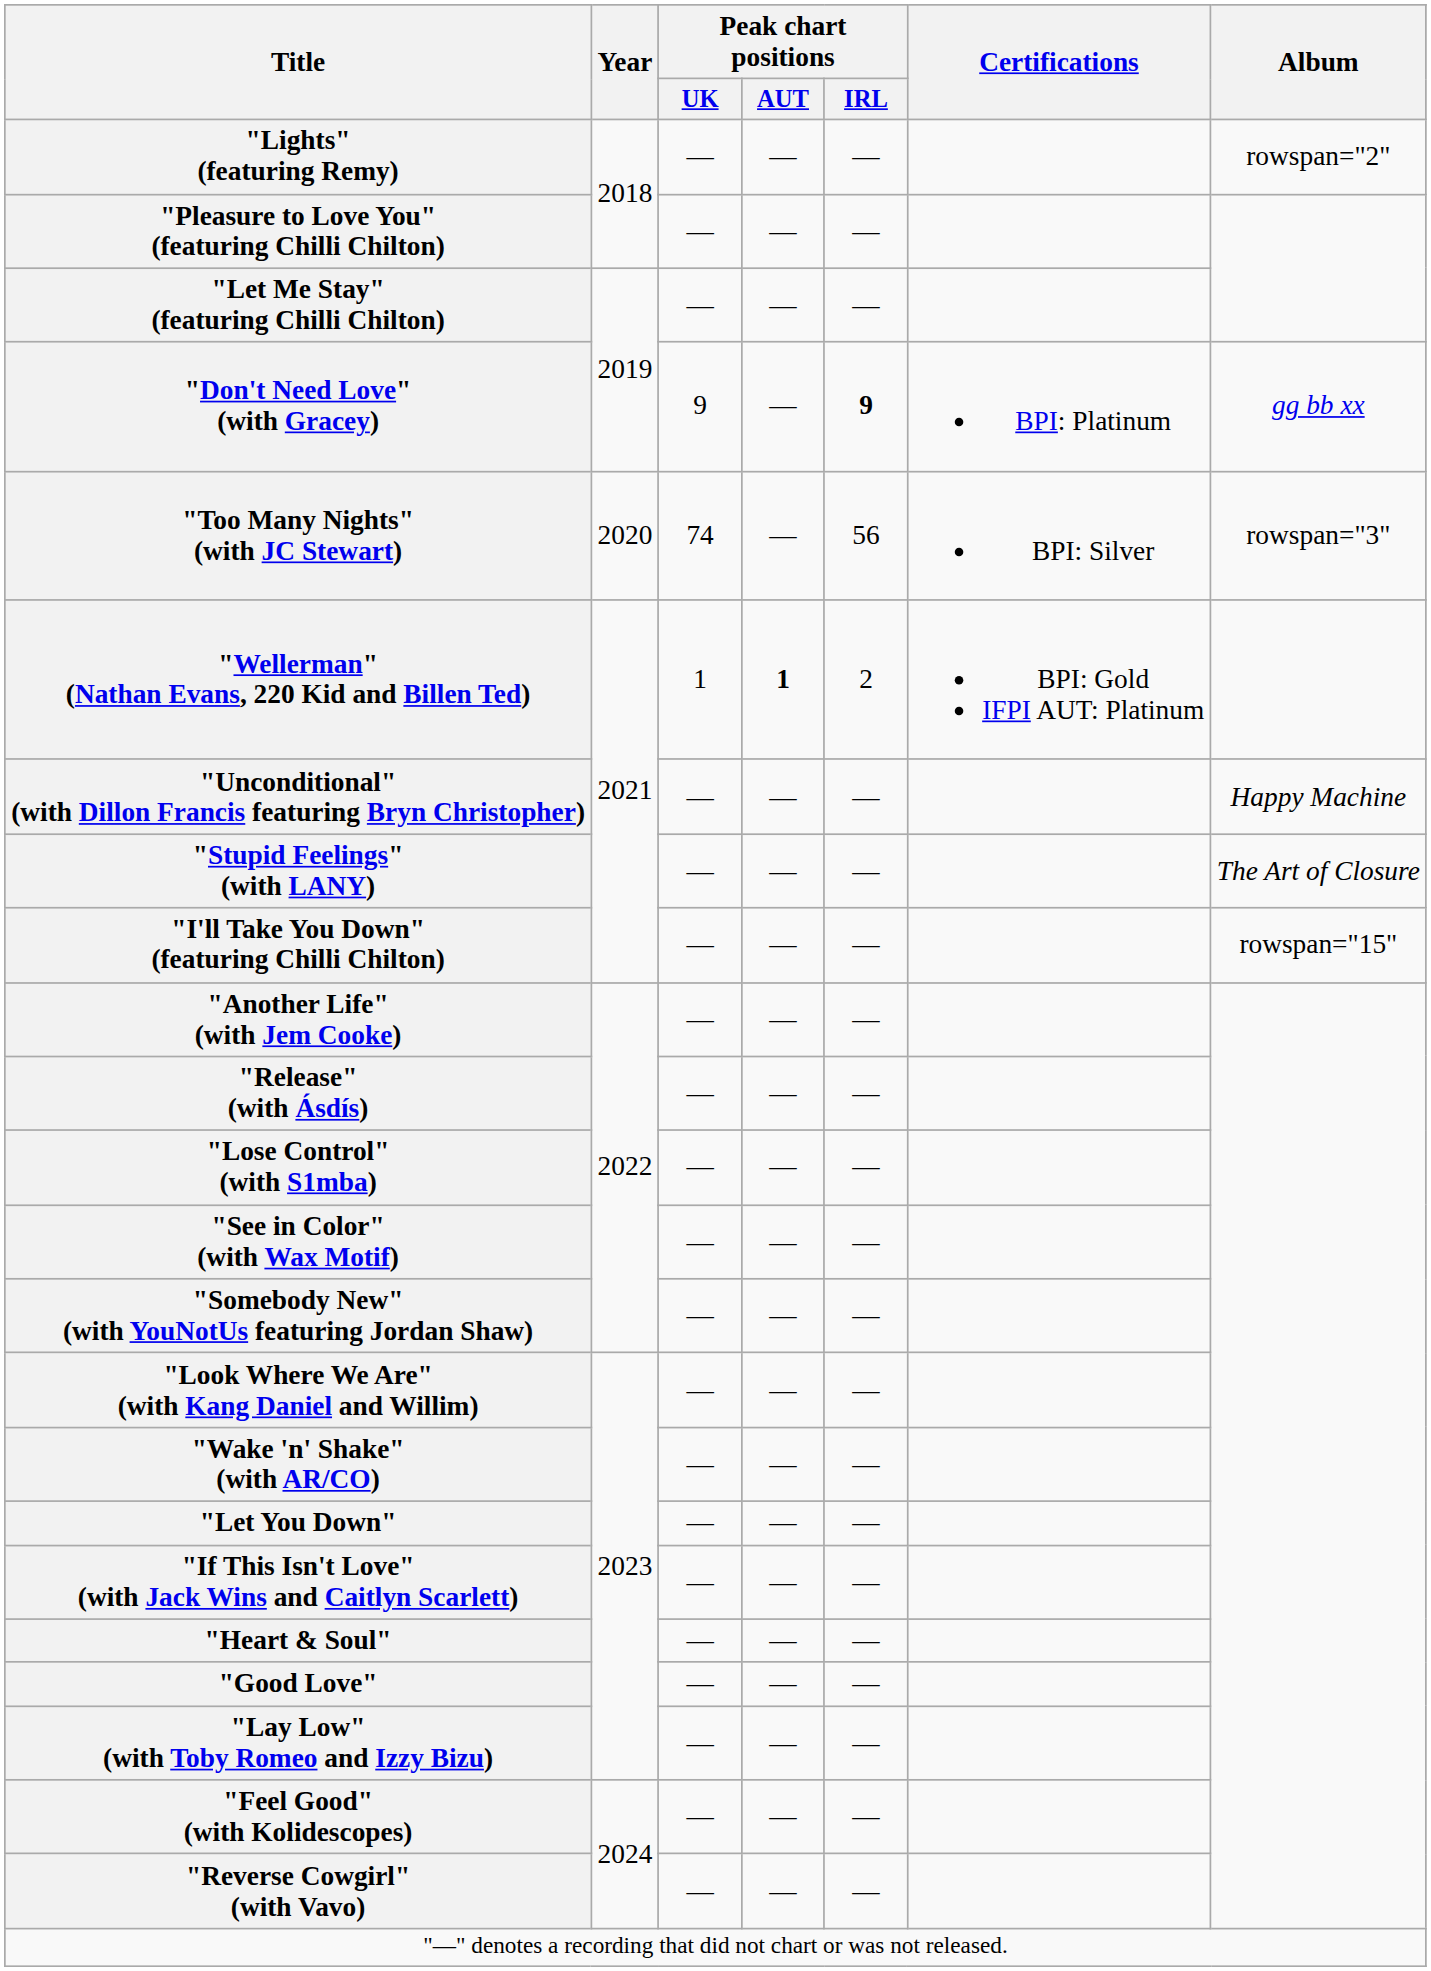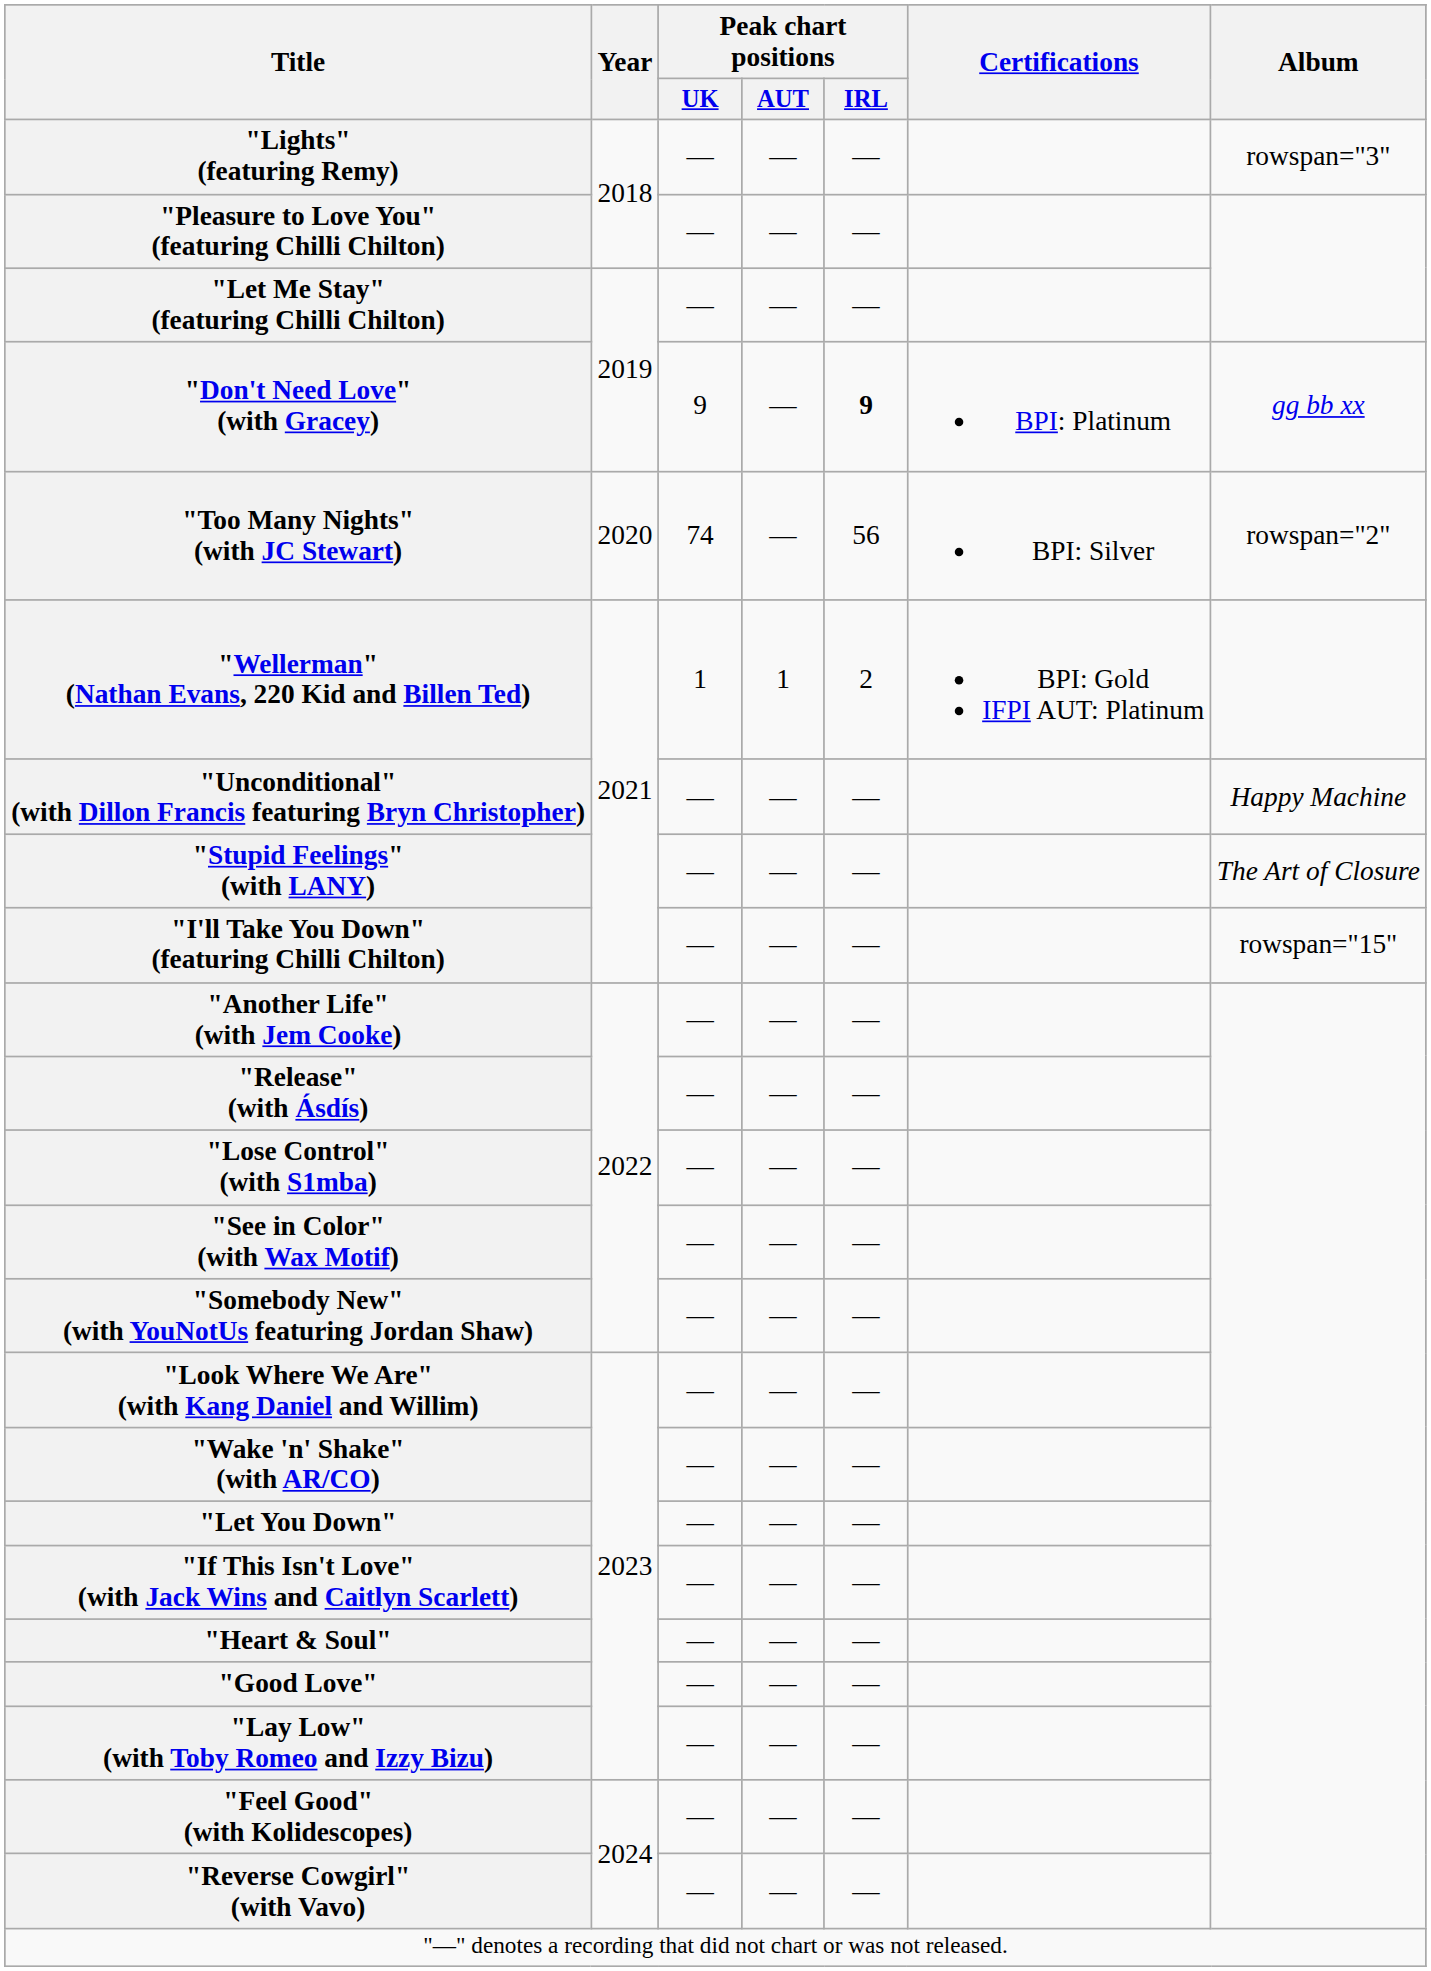(1318, 156) rowspan="2" -> (1318, 156) rowspan="3"
(1318, 535) rowspan="3" -> (1318, 535) rowspan="2"
(783, 679) bold -> (783, 679) normal
